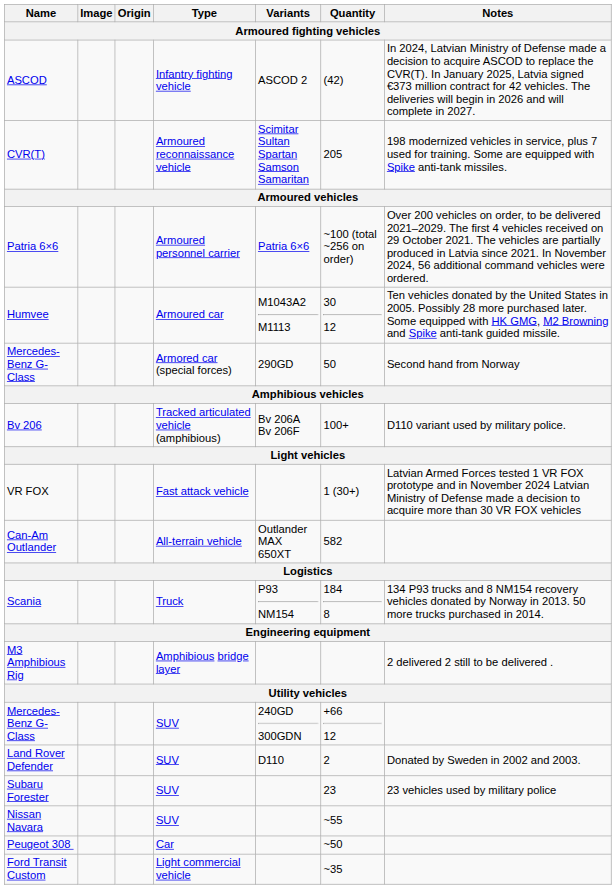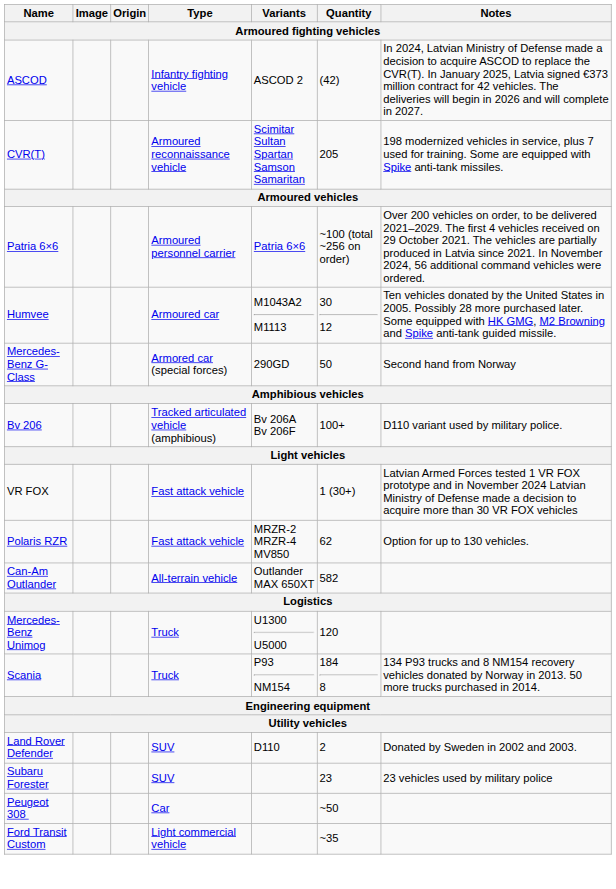+ row: (37, 541)
+ row: (33, 632)
- row: (36, 662)
- row: (33, 723)
- row: (25, 821)
